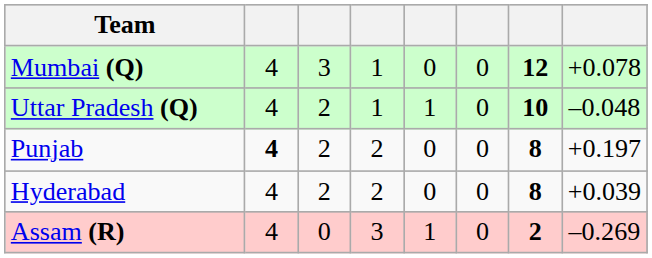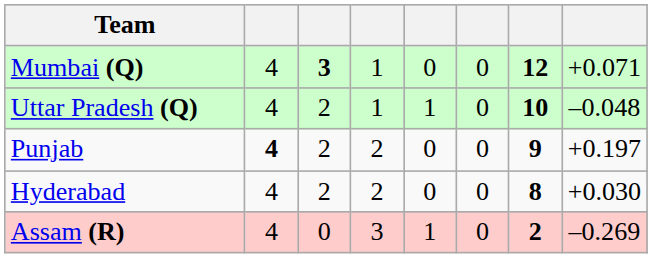(324, 66) normal -> (324, 66) bold
(604, 66) +0.078 -> (604, 66) +0.071
(535, 149) 8 -> (535, 149) 9
(604, 190) +0.039 -> (604, 190) +0.030
